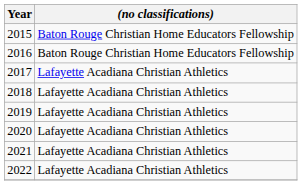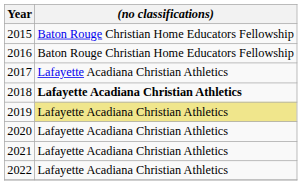(133, 92) normal -> (140, 92) bold
(133, 111) no background -> (133, 111) khaki background
